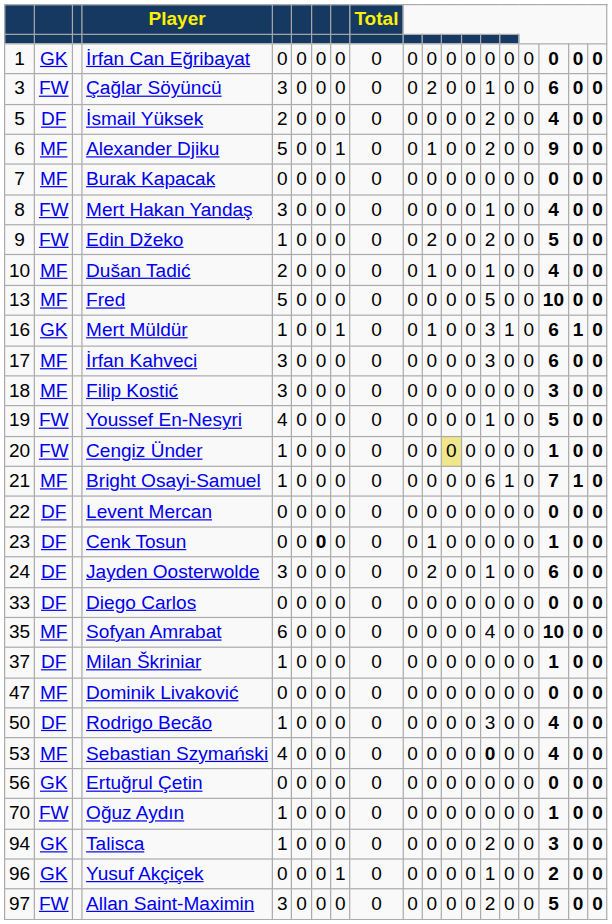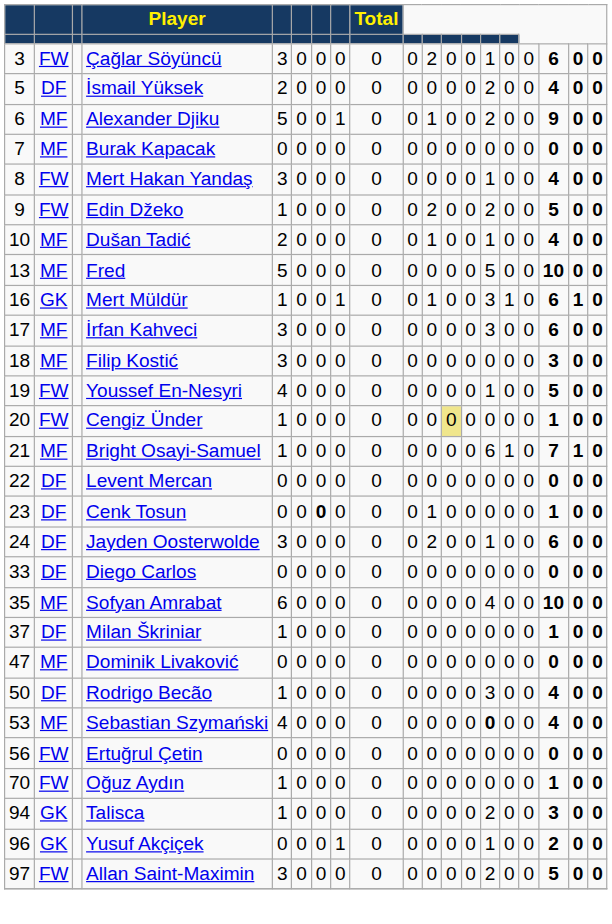- row: (168, 58)
(54, 783) GK -> (54, 753) FW
